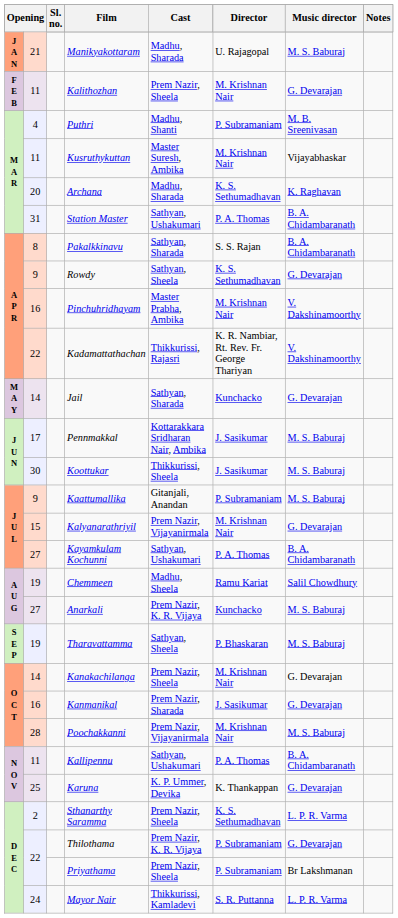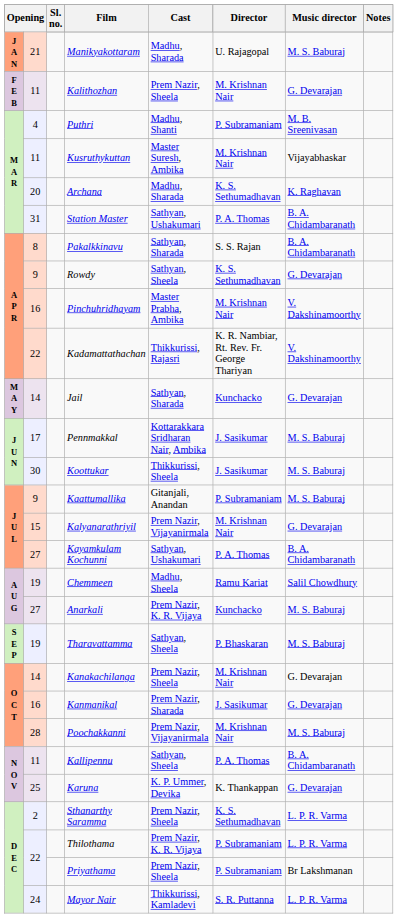(176, 760) Sathyan, Ushakumari -> (168, 760) Sathyan, Sheela
(315, 843) G. Devarajan -> (317, 843) L. P. R. Varma
